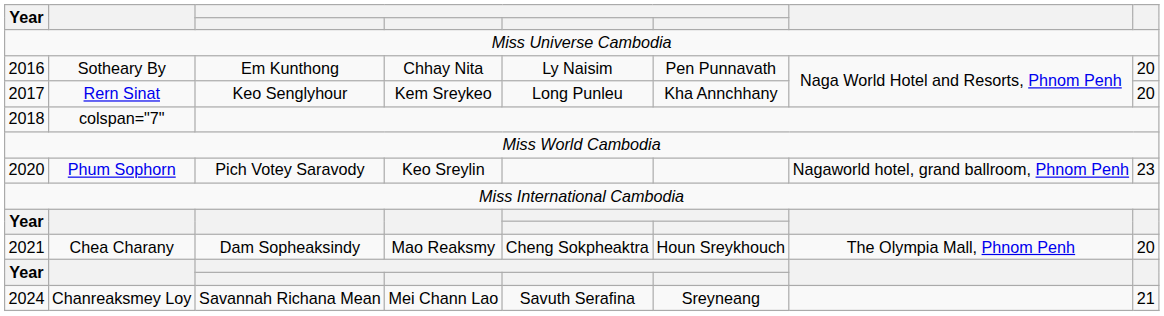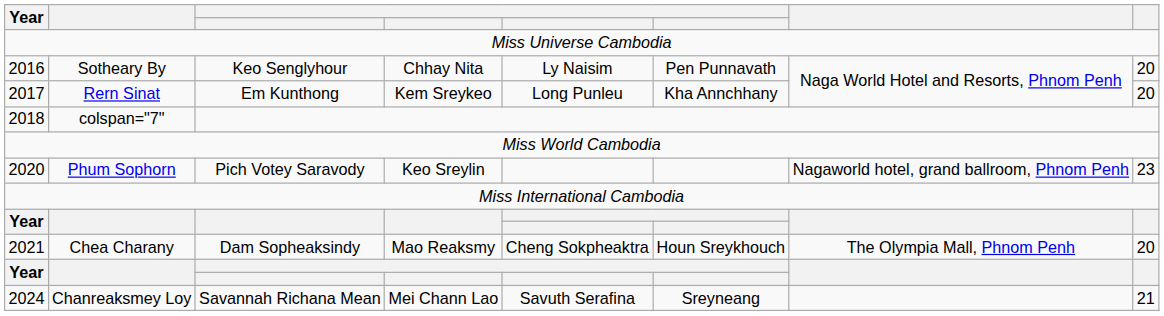(290, 68) Em Kunthong -> (290, 68) Keo Senglyhour
(290, 93) Keo Senglyhour -> (290, 93) Em Kunthong
